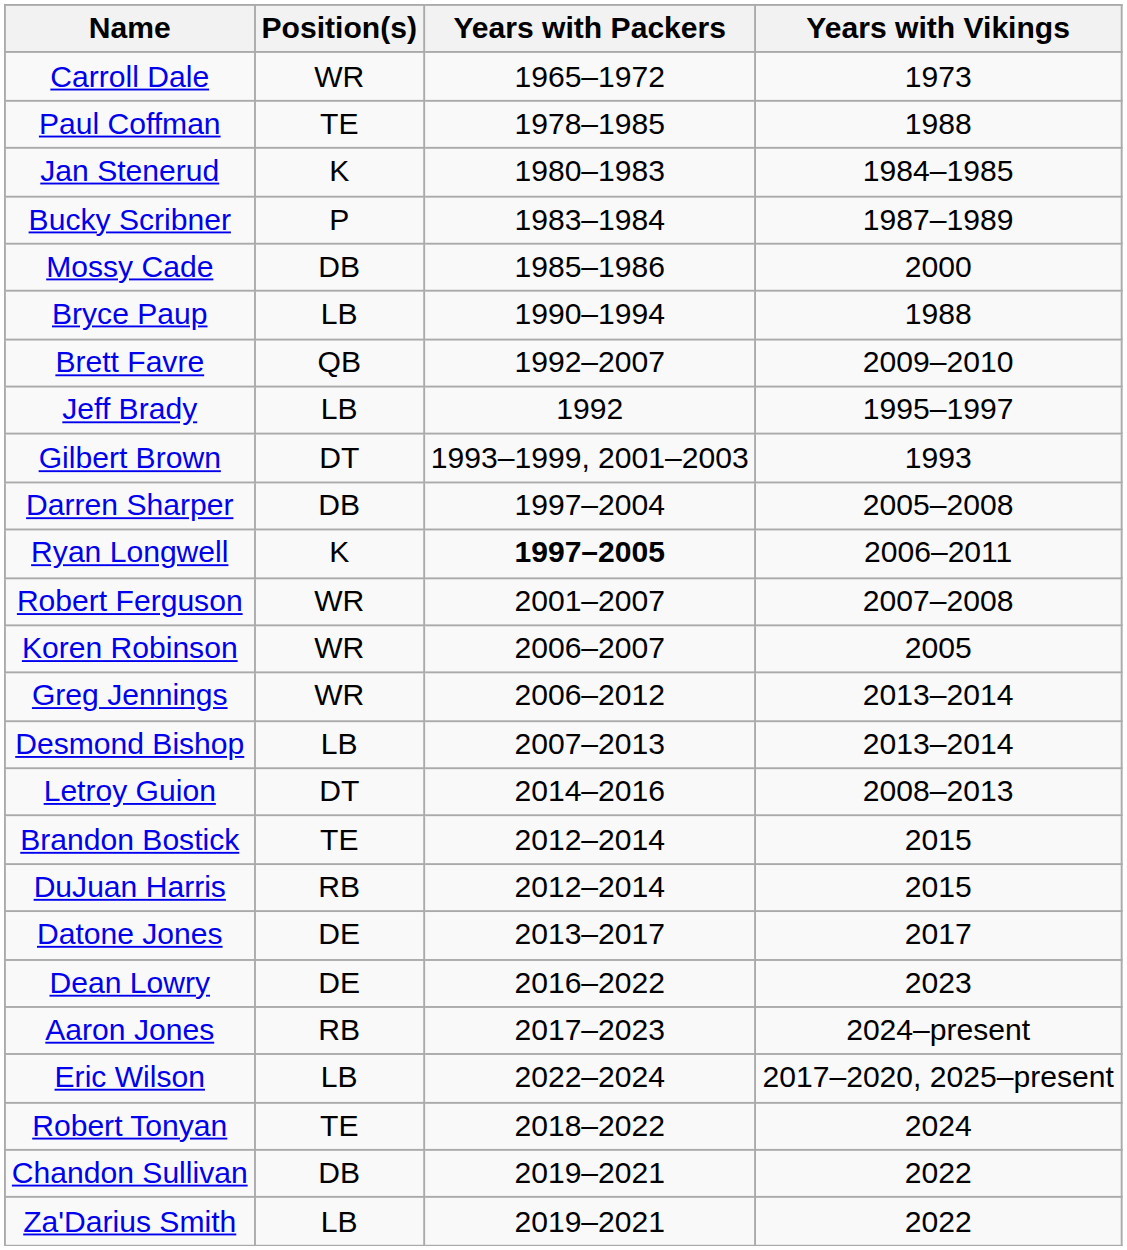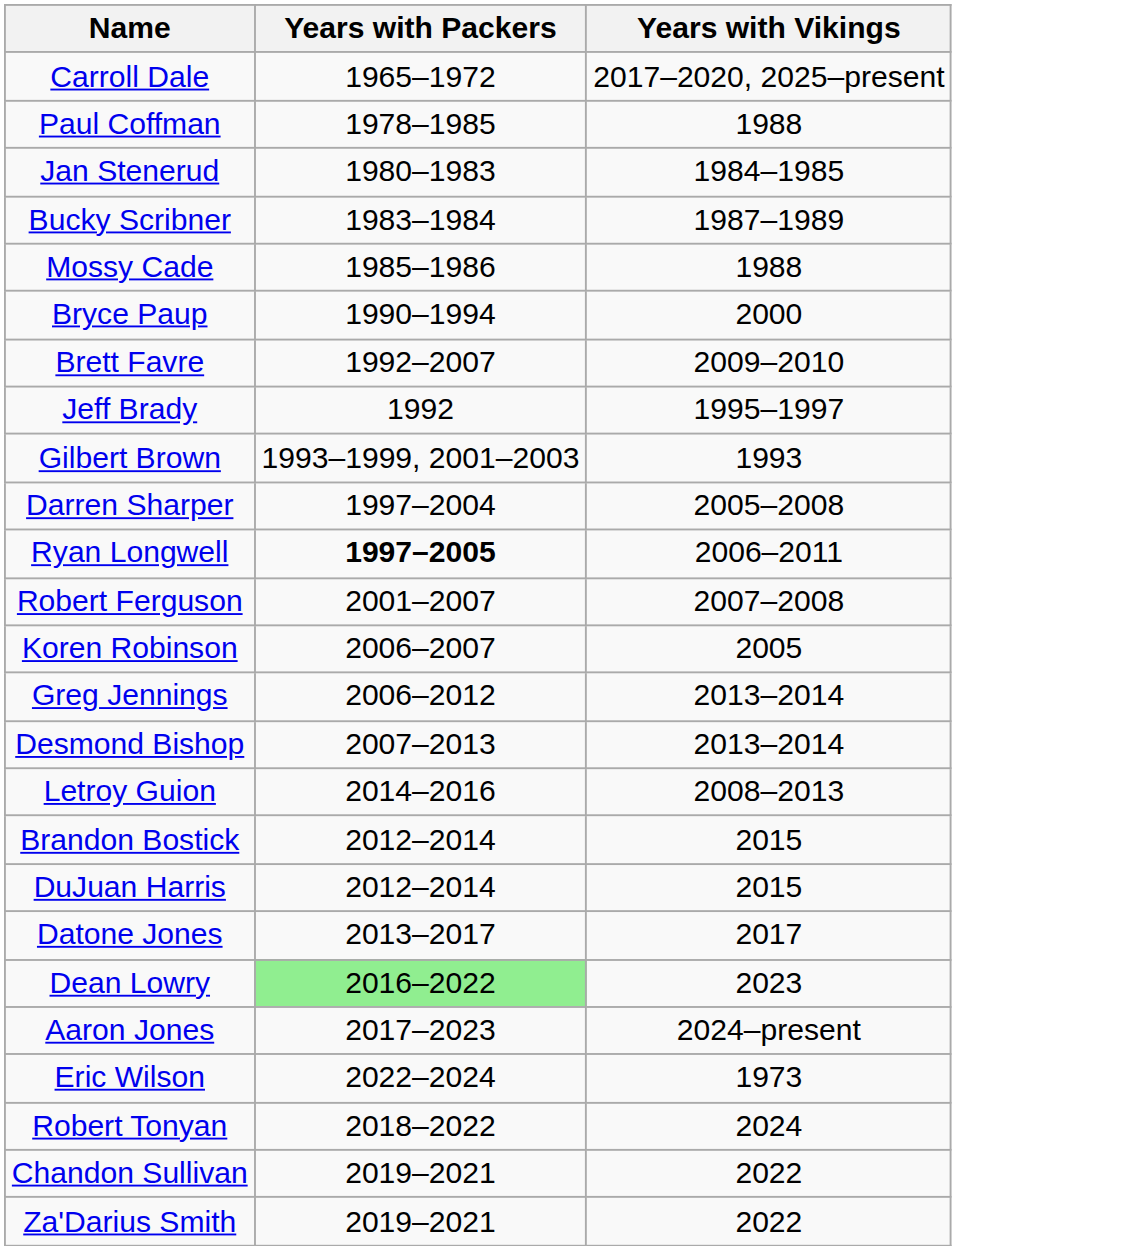- column: (339, 28)
(938, 76) 1973 -> (769, 76) 2017–2020, 2025–present
(938, 266) 2000 -> (769, 266) 1988
(938, 314) 1988 -> (769, 314) 2000
(590, 982) no background -> (420, 982) lightgreen background
(938, 1077) 2017–2020, 2025–present -> (769, 1077) 1973
